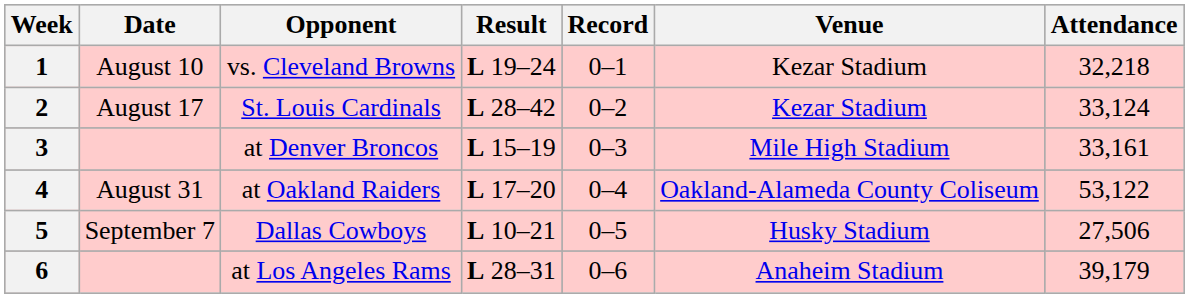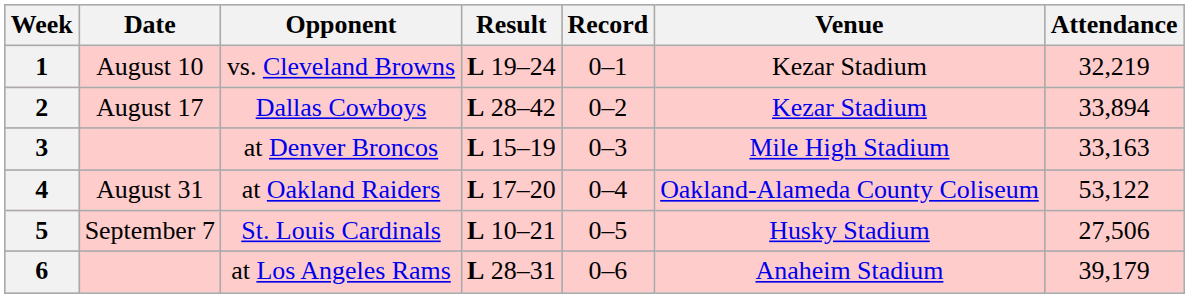(1114, 66) 32,218 -> (1114, 66) 32,219
(341, 107) St. Louis Cardinals -> (341, 107) Dallas Cowboys
(1114, 107) 33,124 -> (1114, 107) 33,894
(1114, 148) 33,161 -> (1114, 148) 33,163
(341, 230) Dallas Cowboys -> (341, 230) St. Louis Cardinals
